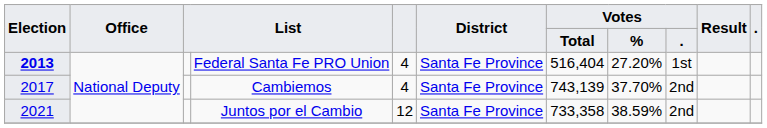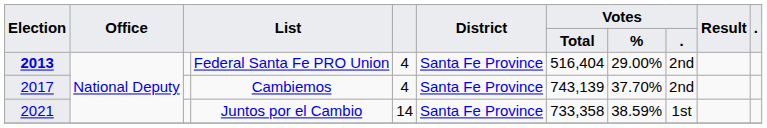(637, 64) 27.20% -> (637, 64) 29.00%
(682, 64) 1st -> (682, 64) 2nd
(405, 111) 12 -> (405, 111) 14
(682, 111) 2nd -> (682, 111) 1st
